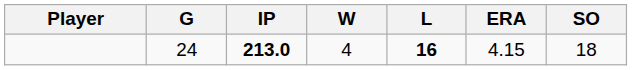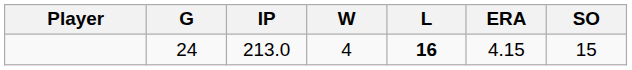(267, 49) bold -> (267, 49) normal
(586, 49) 18 -> (586, 49) 15
